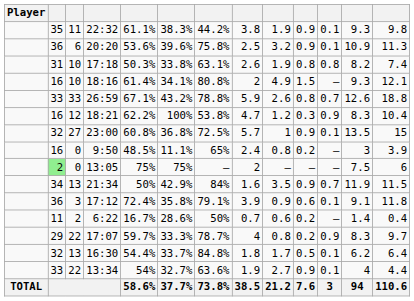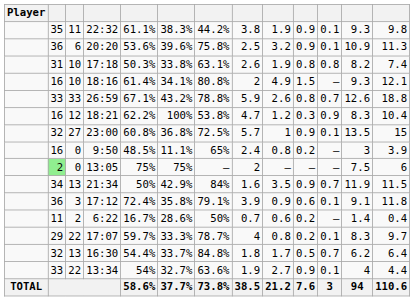(330, 236) 0.9 -> (330, 236) 0.1
(330, 253) 0.1 -> (330, 253) 0.7
